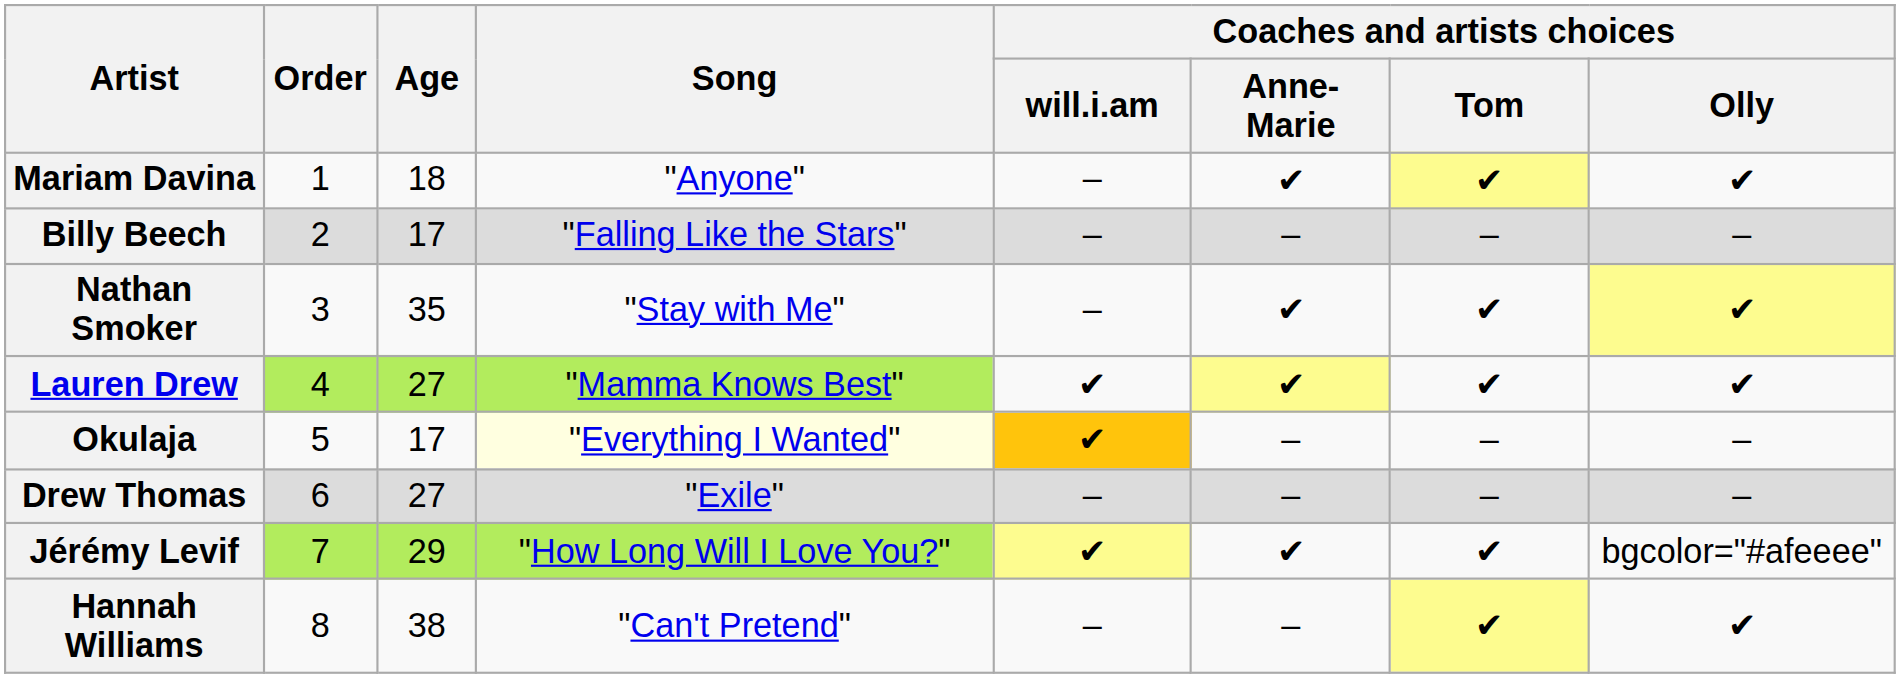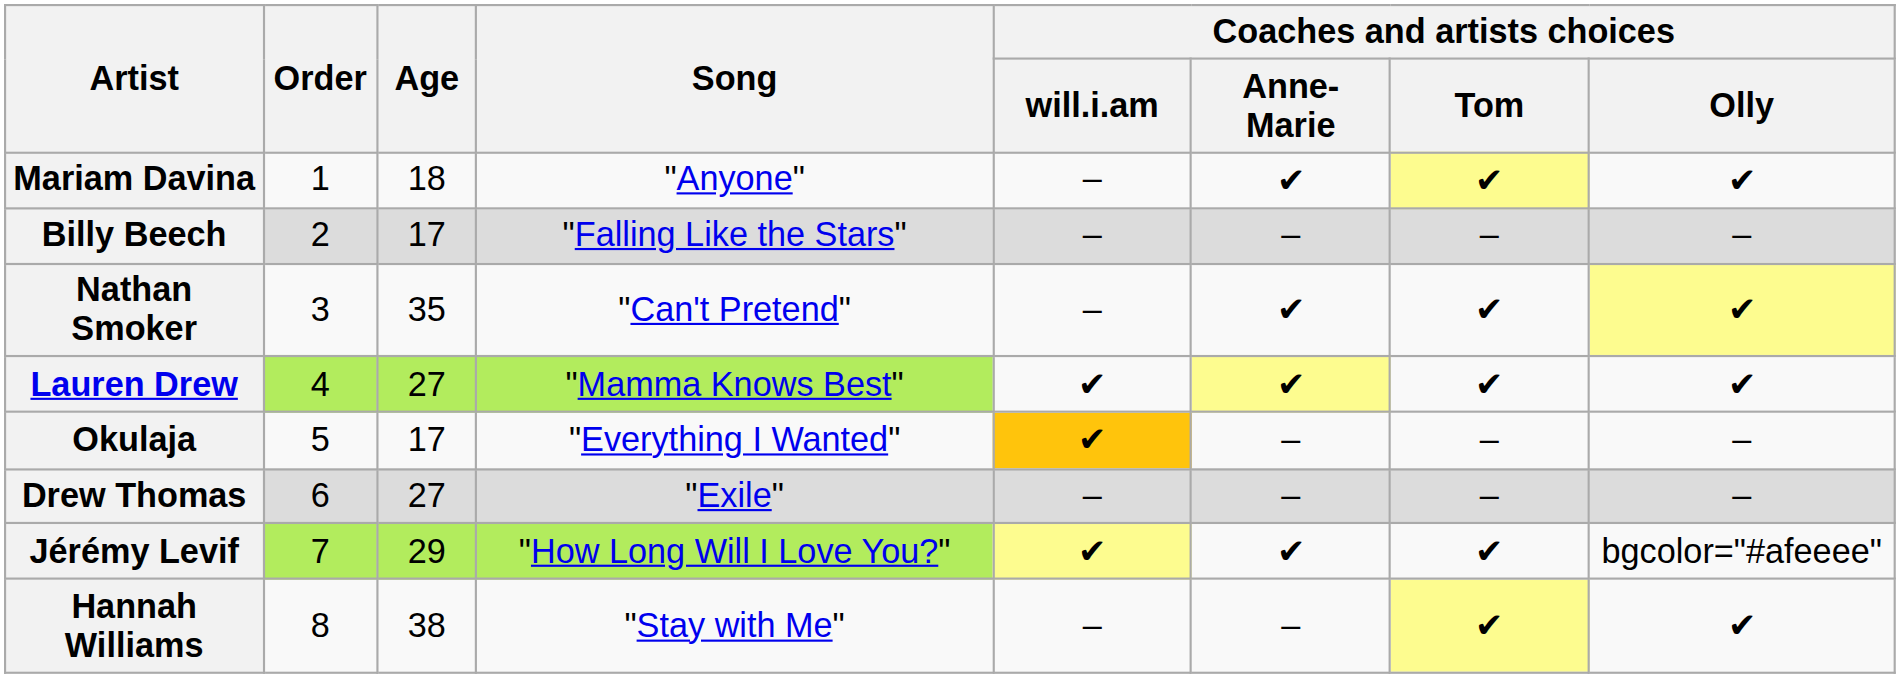(735, 308) "Stay with Me" -> (735, 308) "Can't Pretend"
(735, 439) lightyellow background -> (735, 439) no background
(735, 625) "Can't Pretend" -> (735, 625) "Stay with Me"
